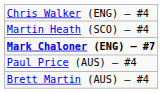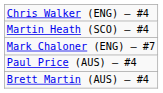(81, 46) bold -> (81, 46) normal
